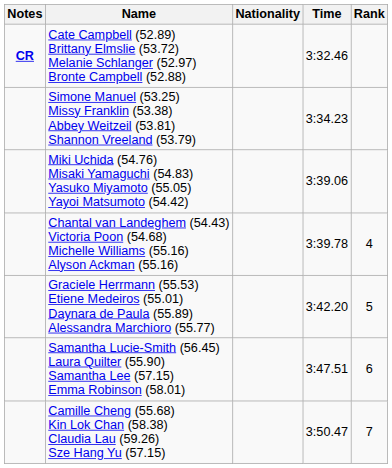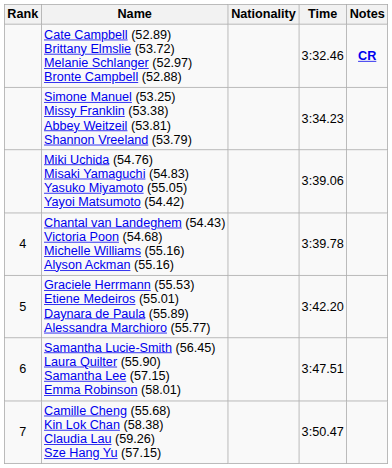columns swapped: (369, 14) <-> (25, 14)
